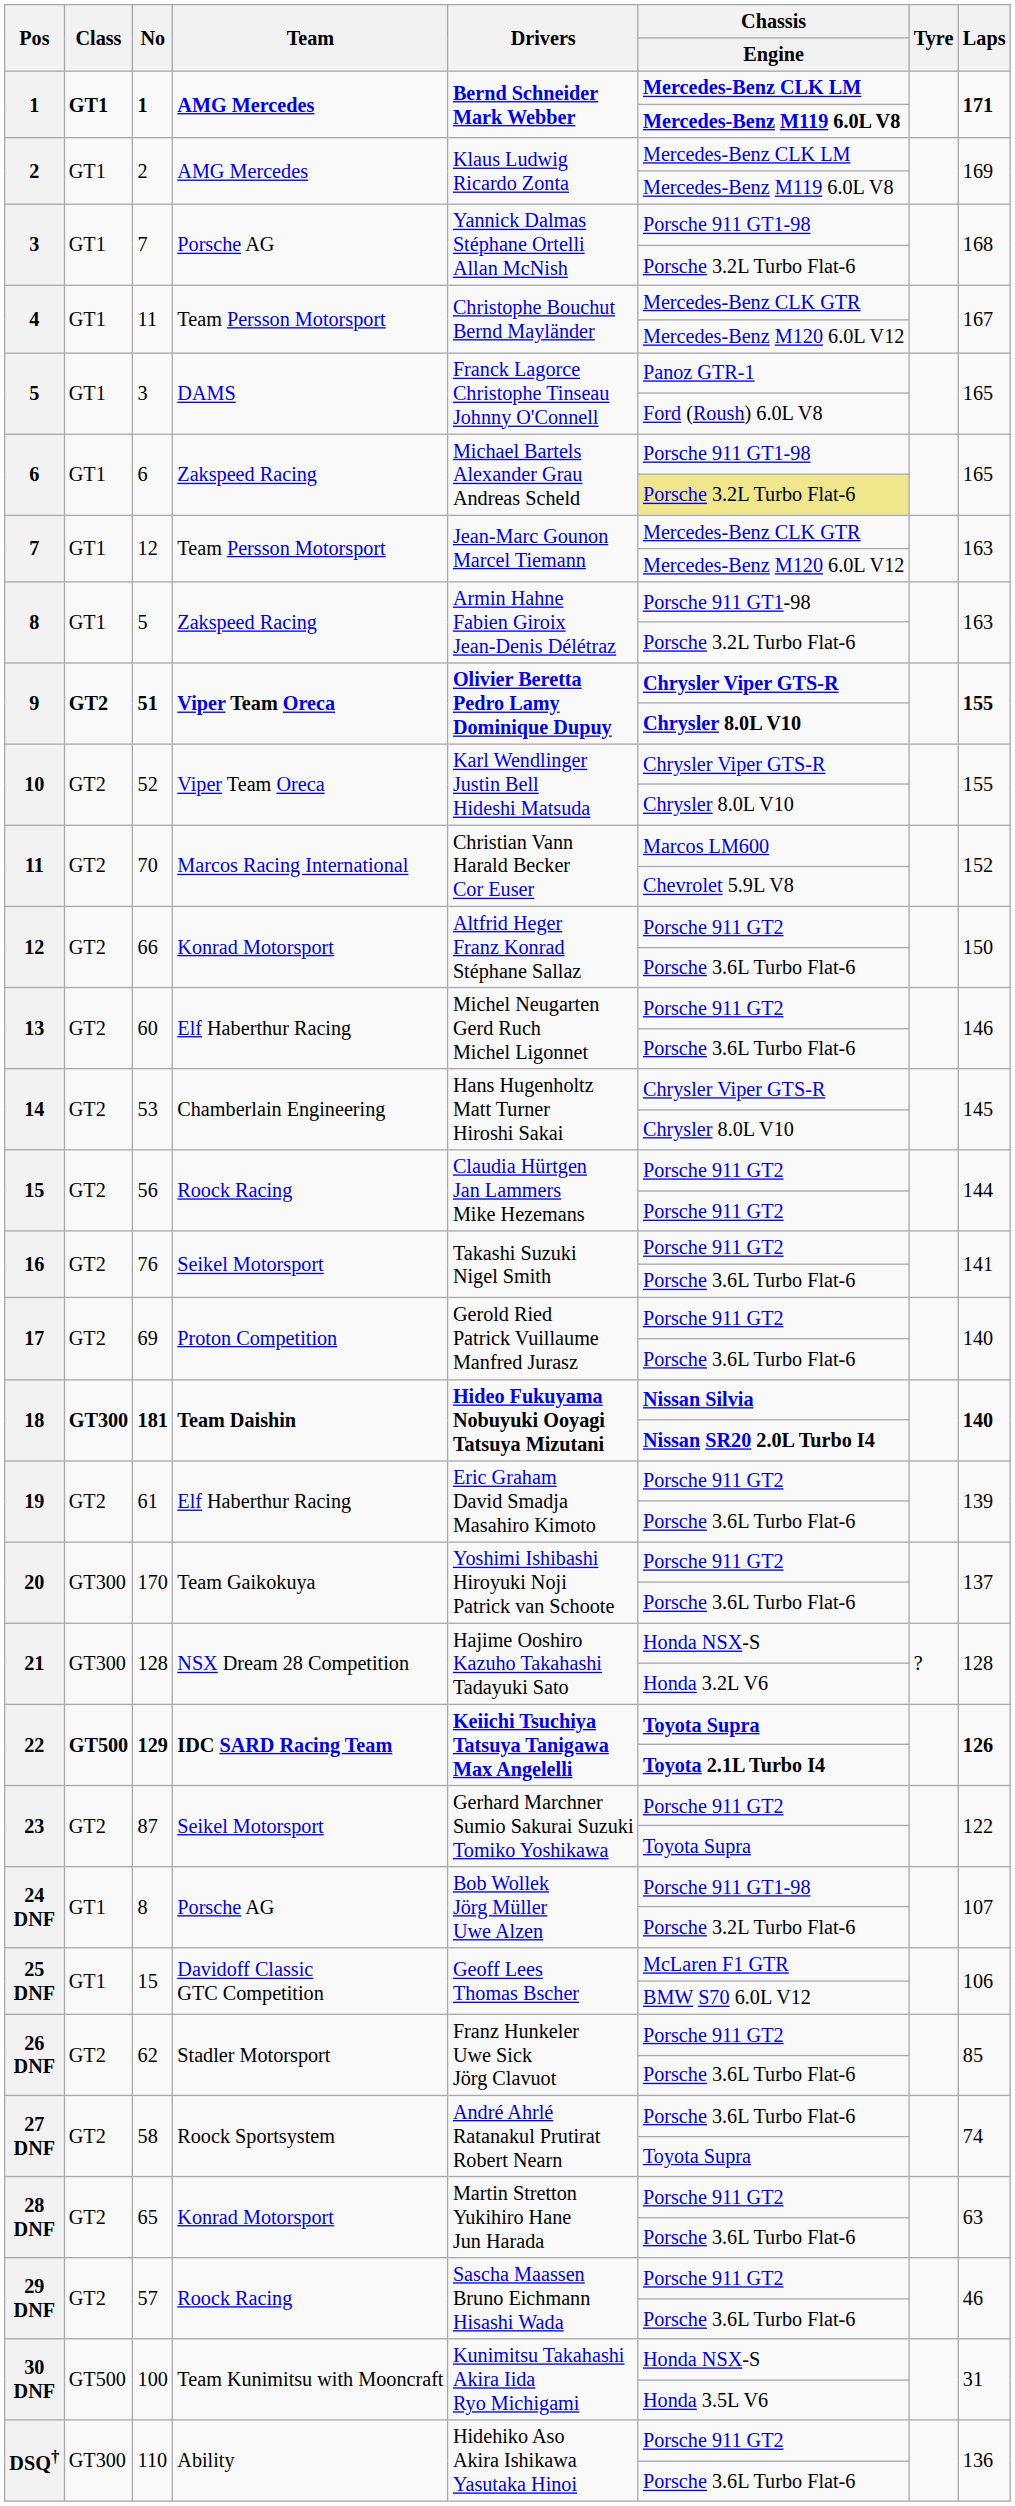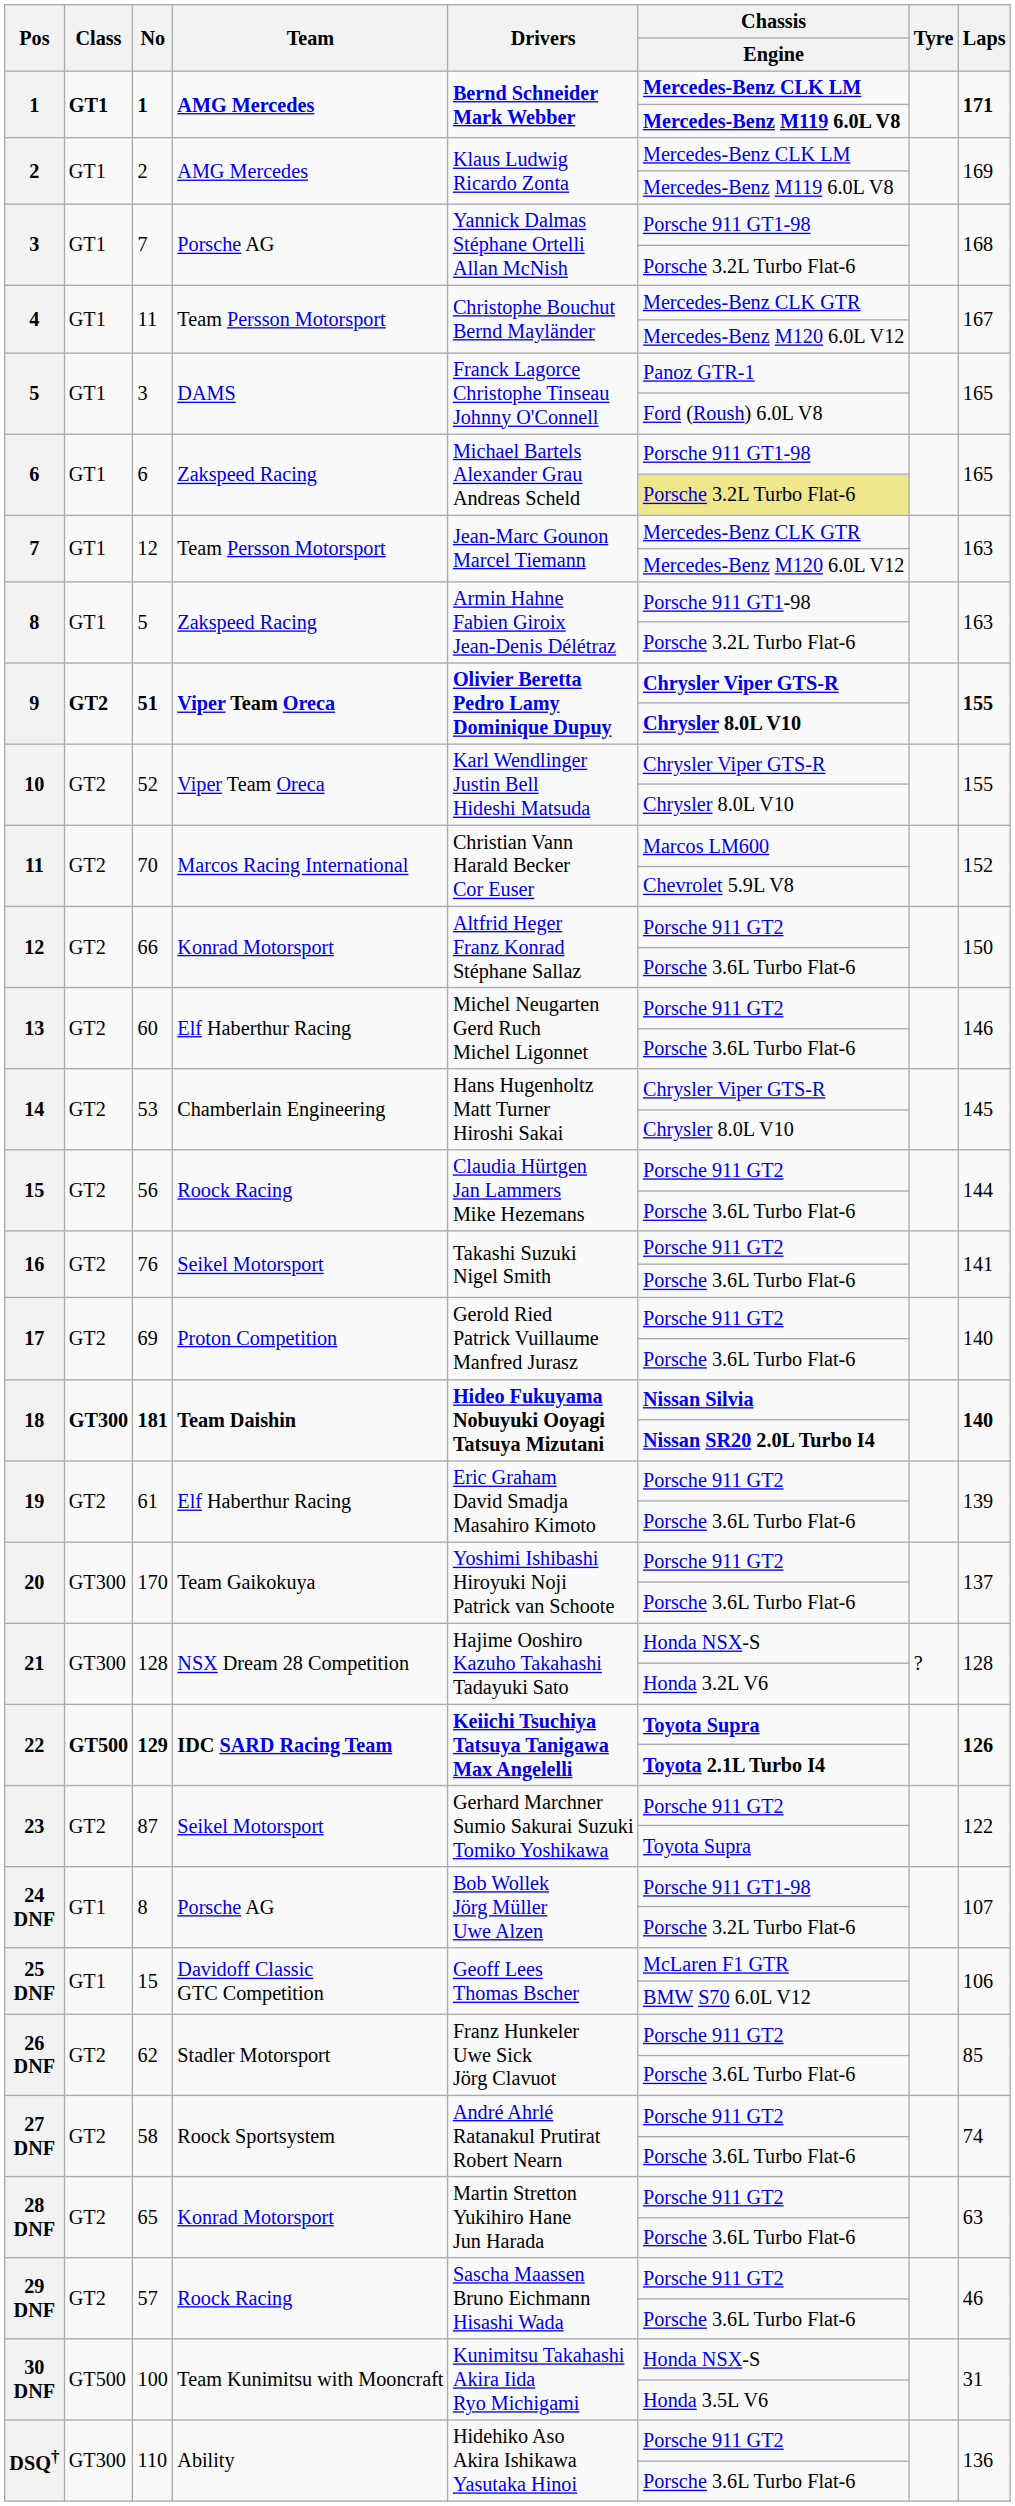(713, 1211) Porsche 911 GT2 -> (749, 1211) Porsche 3.6L Turbo Flat-6
(749, 2115) Porsche 3.6L Turbo Flat-6 -> (713, 2115) Porsche 911 GT2
(697, 2156) Toyota Supra -> (749, 2156) Porsche 3.6L Turbo Flat-6
